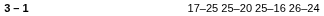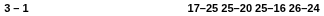(254, 9) normal -> (254, 9) bold
